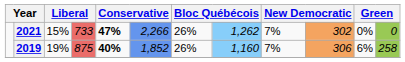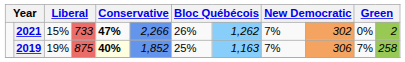(394, 31) 0 -> (394, 31) 2
(110, 49) no background -> (110, 49) lightyellow background
(185, 49) 26% -> (185, 49) 25%
(245, 49) 1,160 -> (245, 49) 1,163
(365, 49) 6% -> (365, 49) 7%
